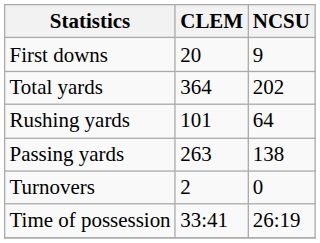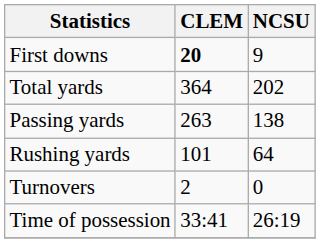(191, 54) normal -> (191, 54) bold
rows swapped: (70, 120) <-> (67, 154)
